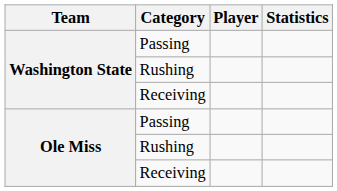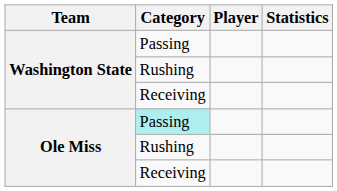(165, 121) no background -> (165, 121) paleturquoise background
